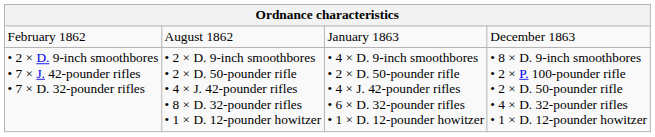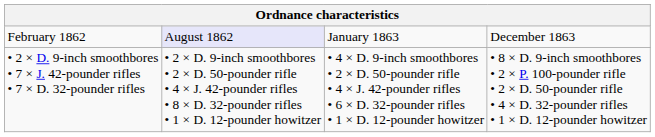(199, 36) no background -> (199, 36) lavender background
